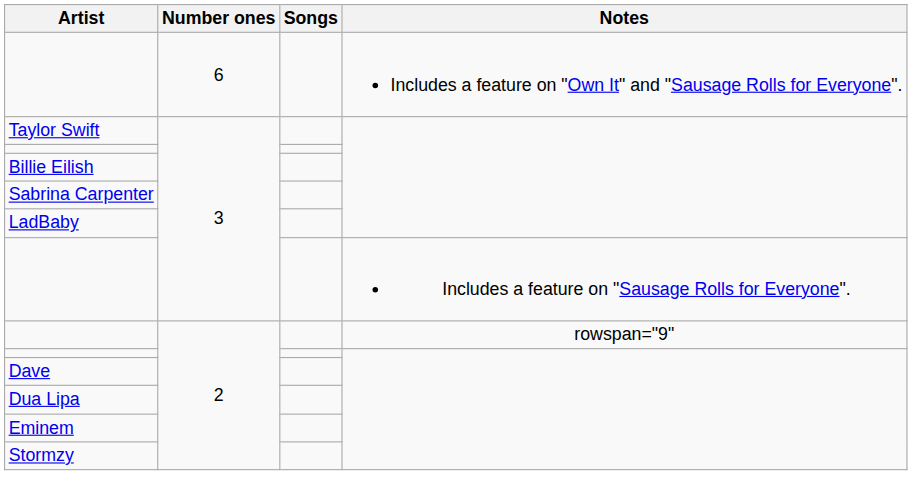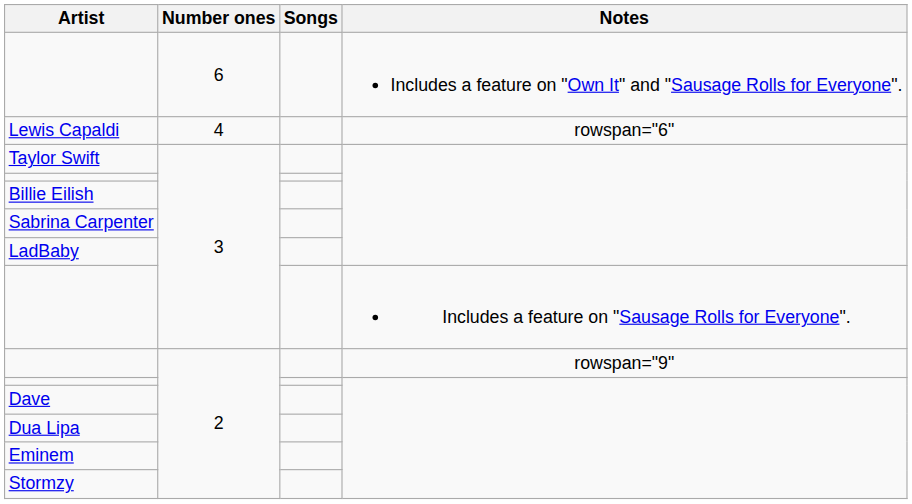+ row: (64, 130)
